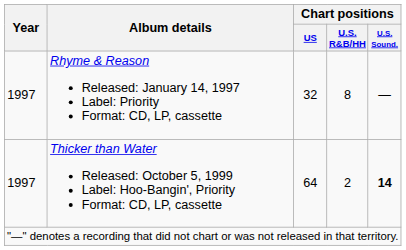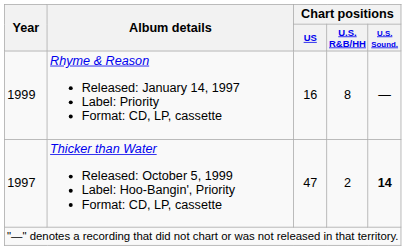(21, 95) 1997 -> (21, 95) 1999
(310, 95) 32 -> (310, 95) 16
(310, 183) 64 -> (310, 183) 47
